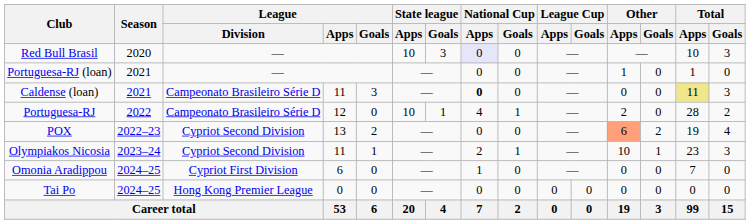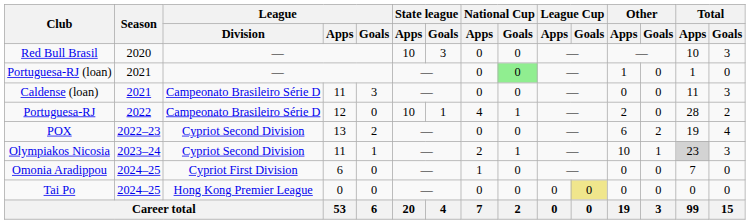(479, 53) lavender background -> (479, 53) no background
(518, 72) no background -> (518, 72) lightgreen background
(479, 92) bold -> (479, 92) normal
(693, 92) khaki background -> (693, 92) no background
(624, 131) lightsalmon background -> (624, 131) no background
(693, 151) no background -> (693, 151) lightgrey background
(589, 190) no background -> (589, 190) khaki background
